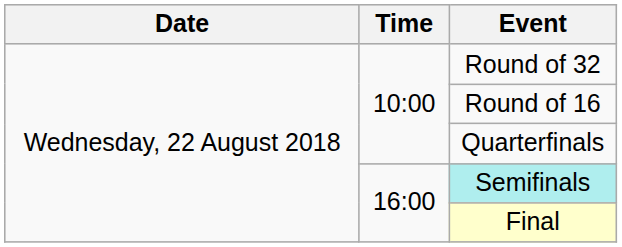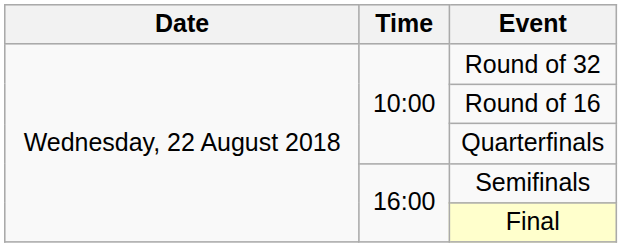(533, 182) paleturquoise background -> (533, 182) no background
